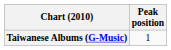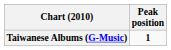(148, 38) normal -> (148, 38) bold
